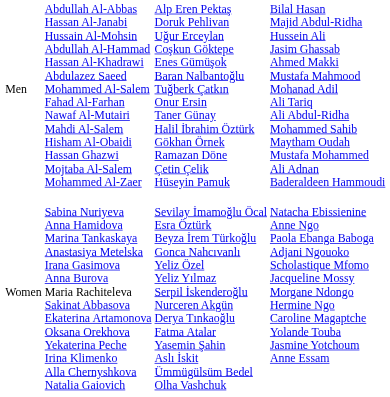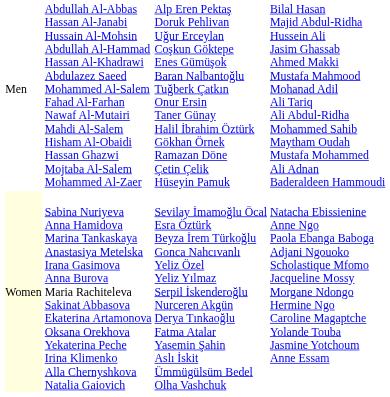(23, 292) no background -> (23, 292) lightyellow background
